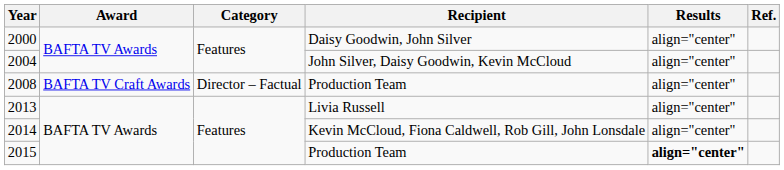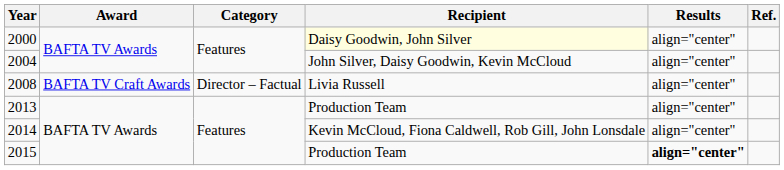(390, 38) no background -> (390, 38) lightyellow background
(357, 84) Production Team -> (346, 84) Livia Russell
(346, 107) Livia Russell -> (357, 107) Production Team
